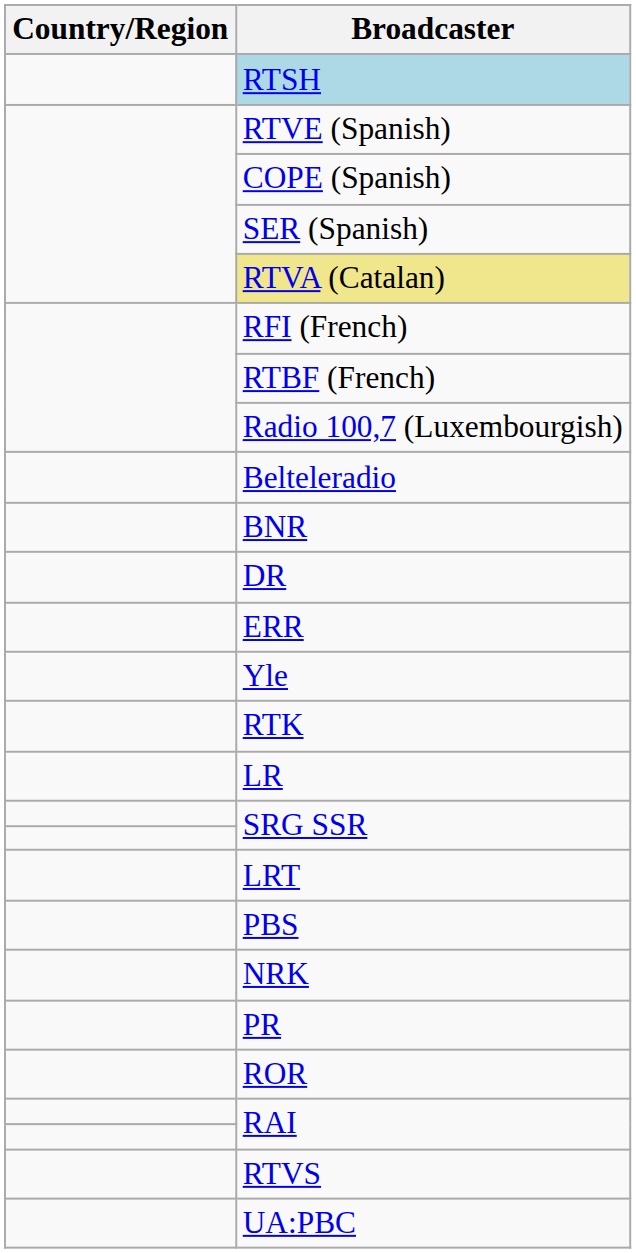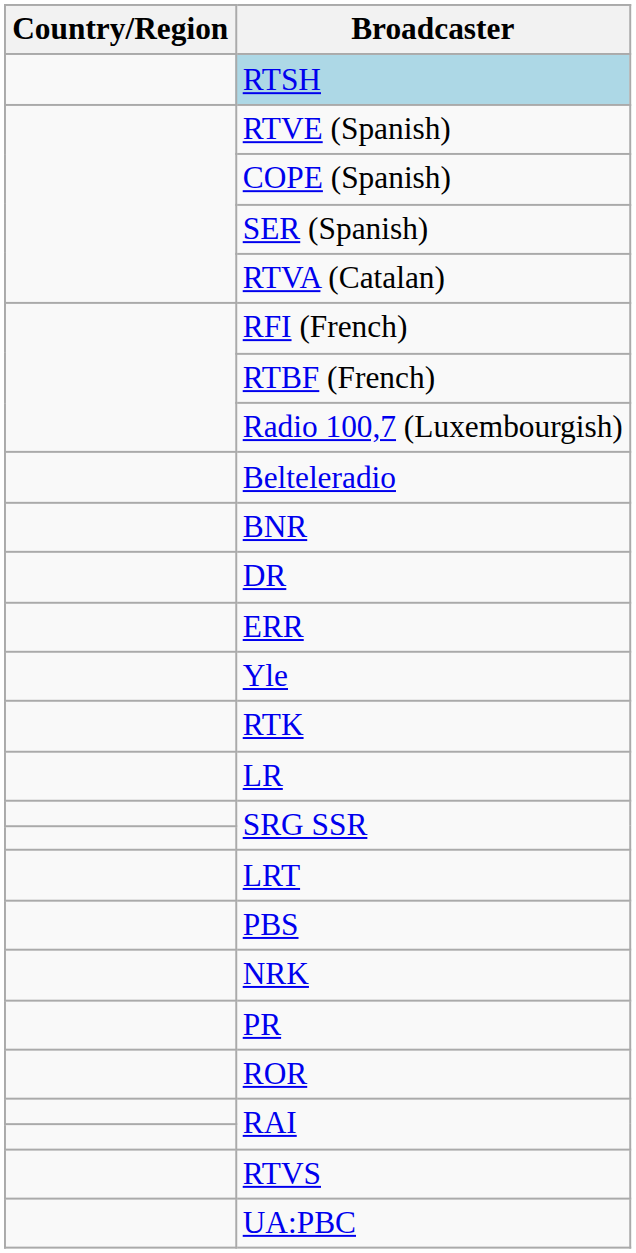(344, 278) khaki background -> (344, 278) no background
